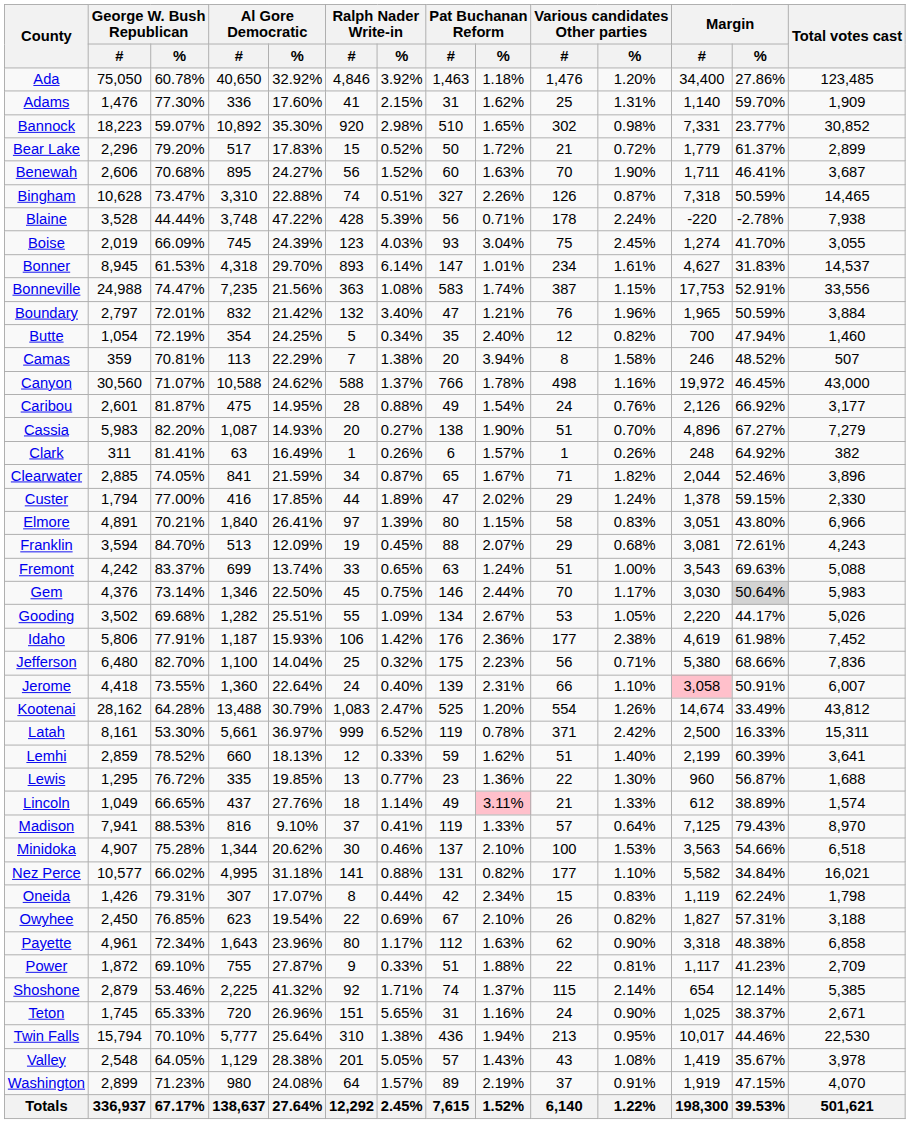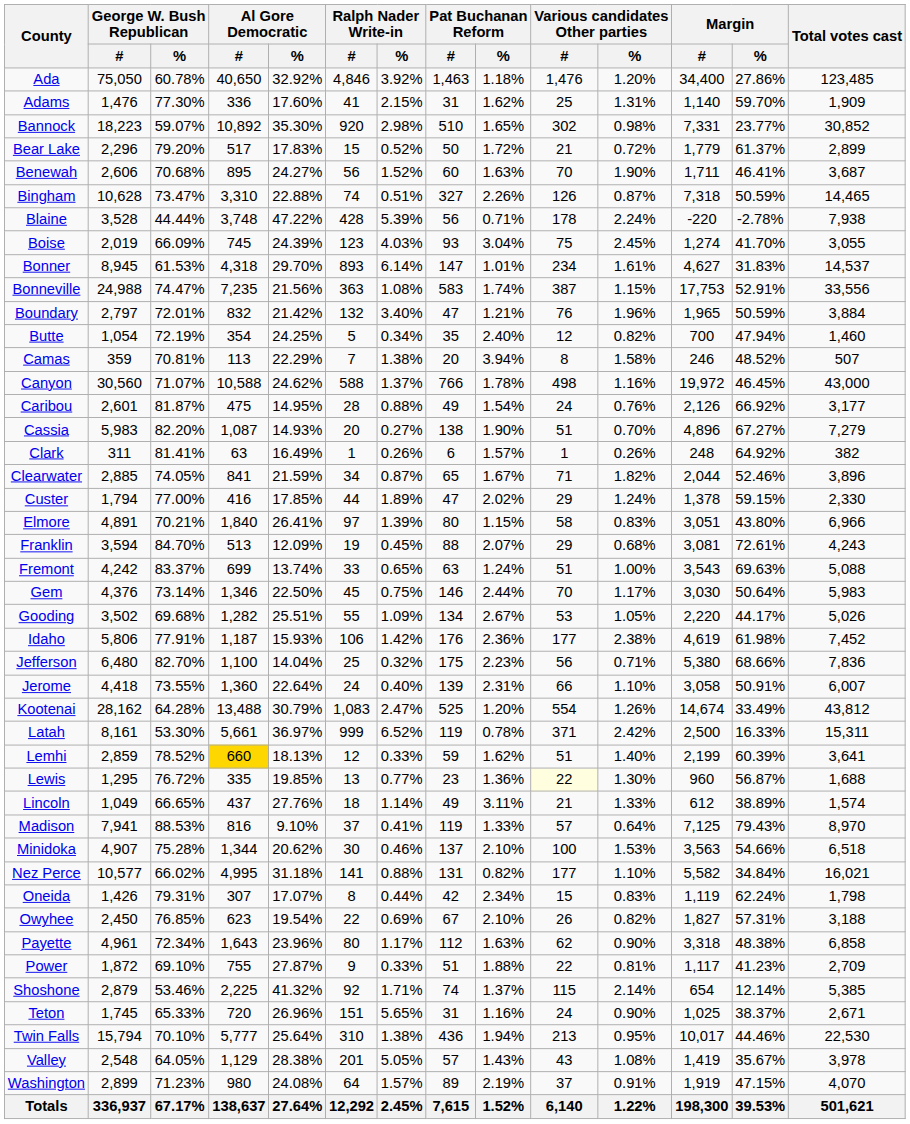(760, 593) lightgrey background -> (760, 593) no background
(702, 686) pink background -> (702, 686) no background
(239, 756) no background -> (239, 756) gold background
(564, 779) no background -> (564, 779) lightyellow background
(503, 803) pink background -> (503, 803) no background
